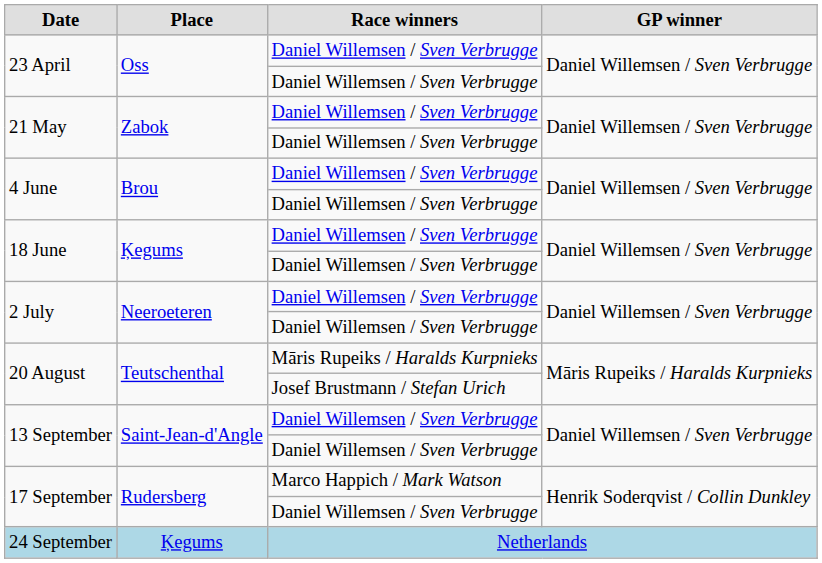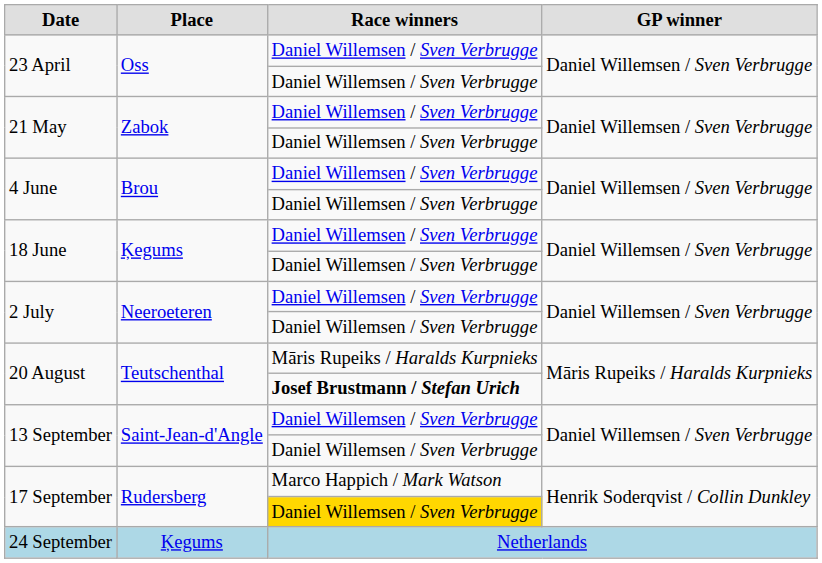(389, 388) normal -> (396, 388) bold
(405, 511) no background -> (405, 511) gold background
